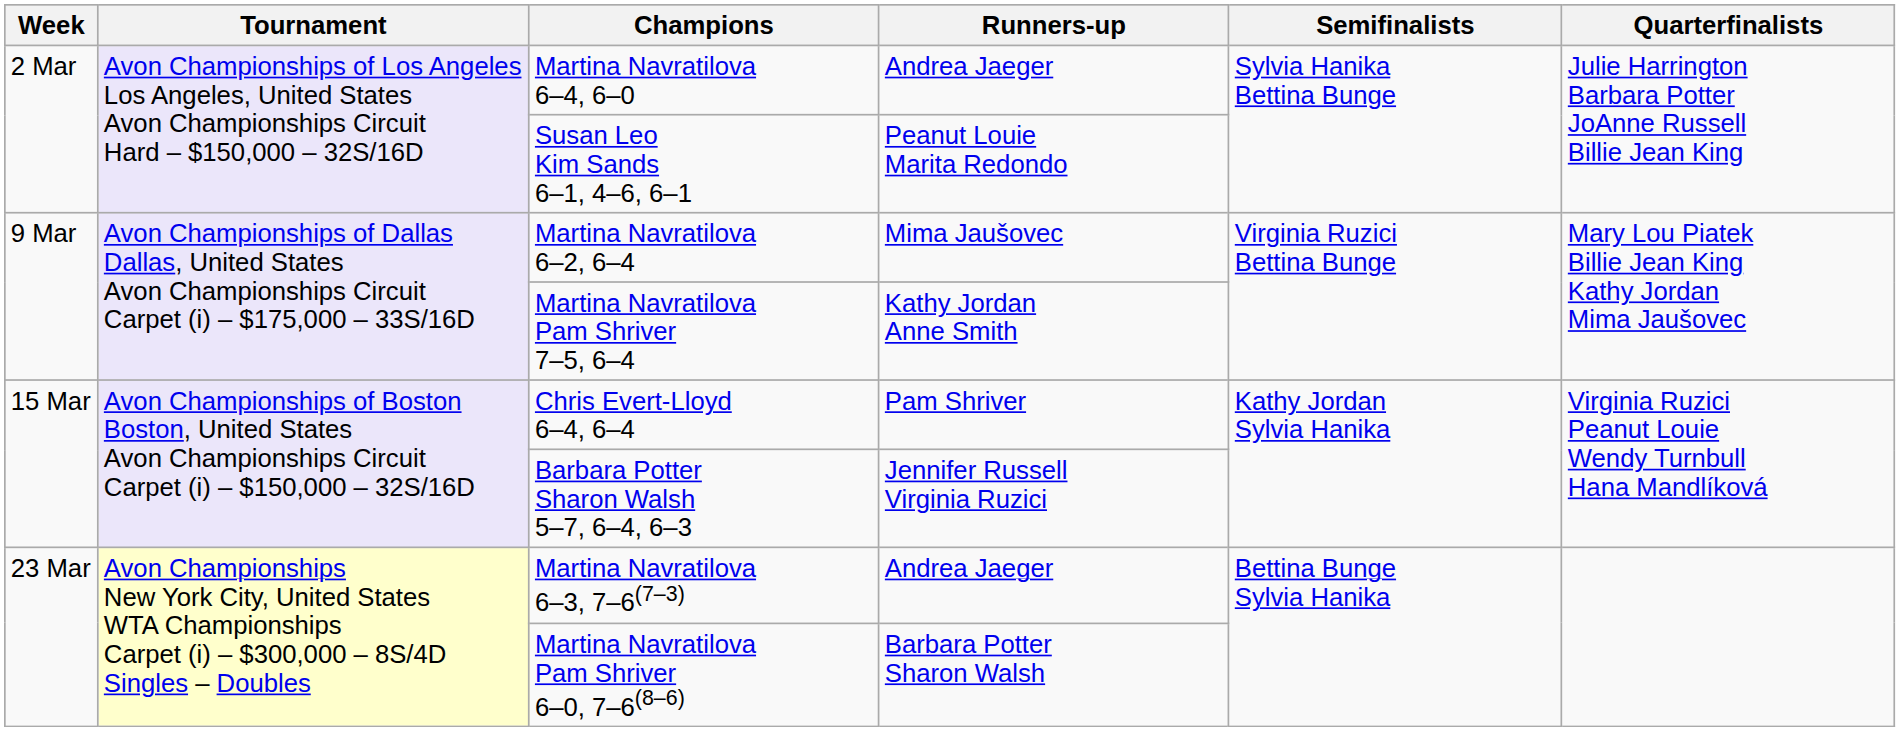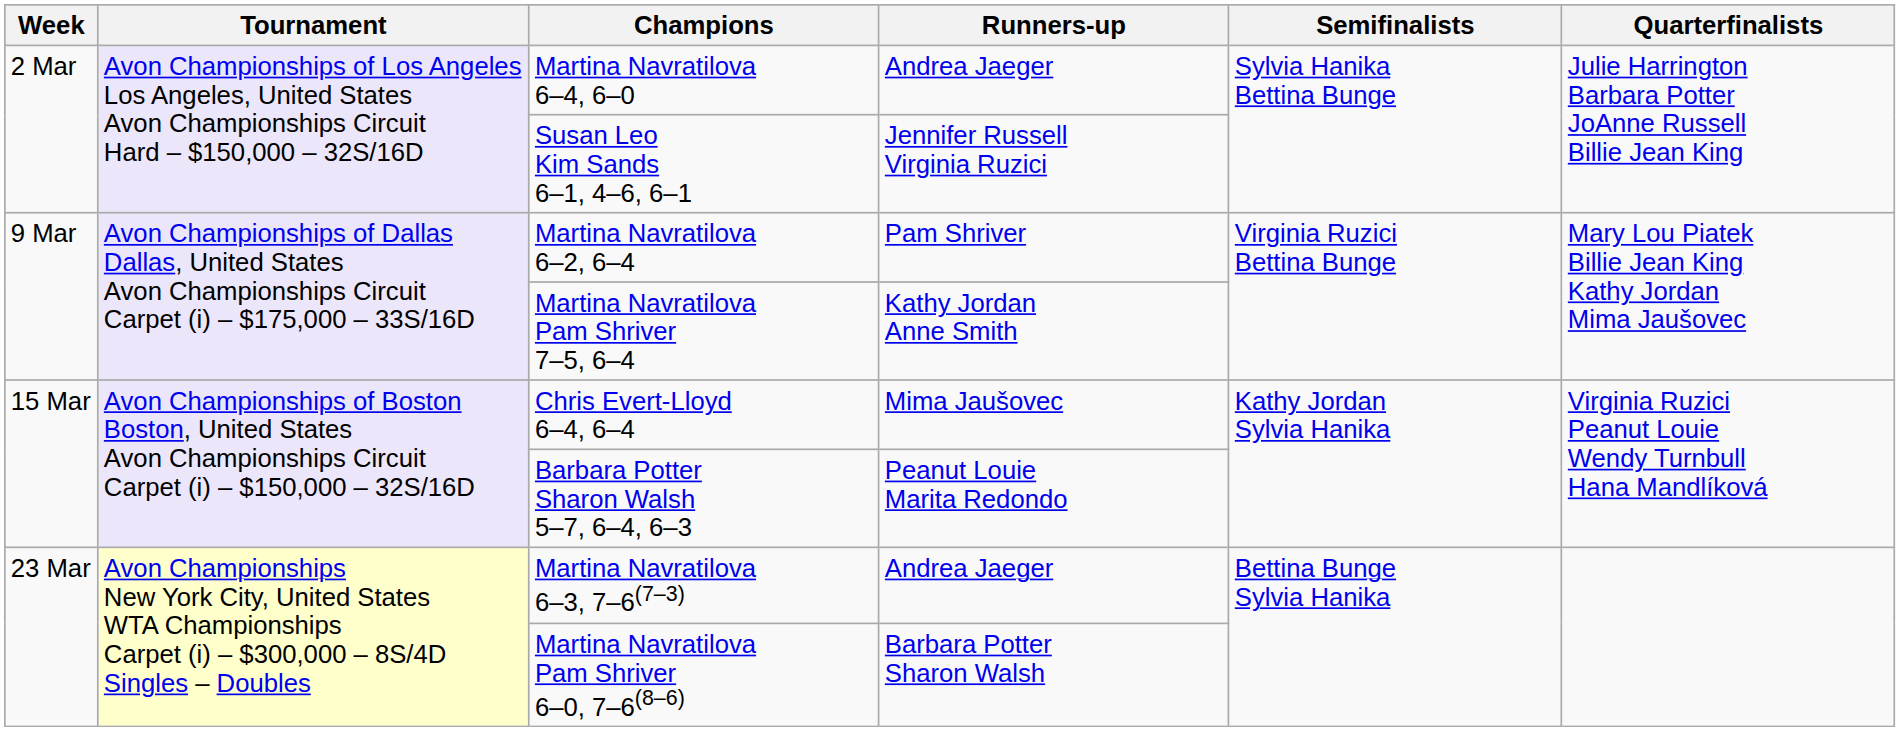(976, 150) Peanut Louie Marita Redondo -> (976, 150) Jennifer Russell Virginia Ruzici
(974, 234) Mima Jaušovec -> (955, 234) Pam Shriver
(955, 401) Pam Shriver -> (974, 401) Mima Jaušovec
(976, 485) Jennifer Russell Virginia Ruzici -> (976, 485) Peanut Louie Marita Redondo
